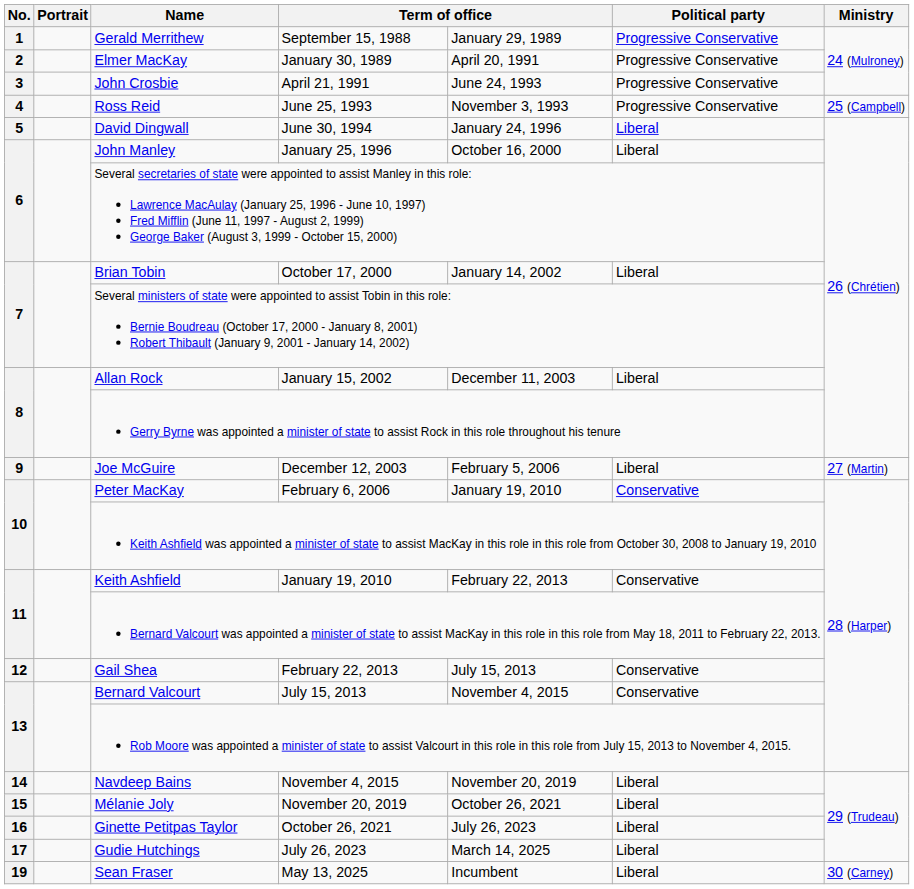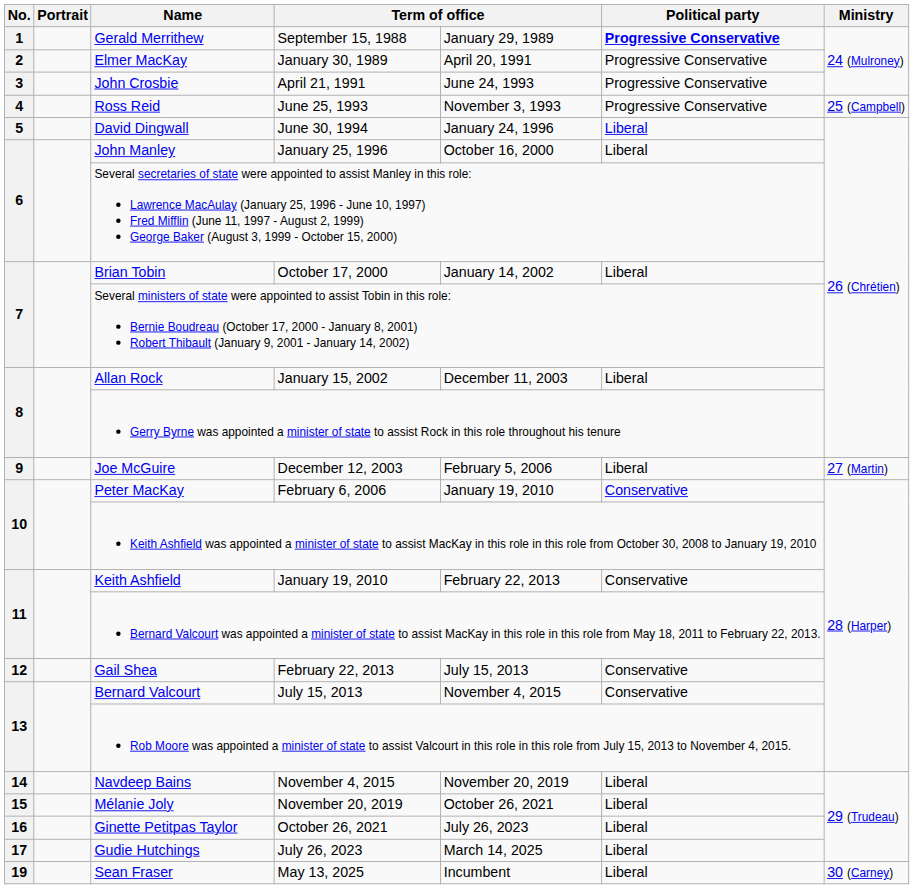(697, 38) normal -> (692, 38) bold
